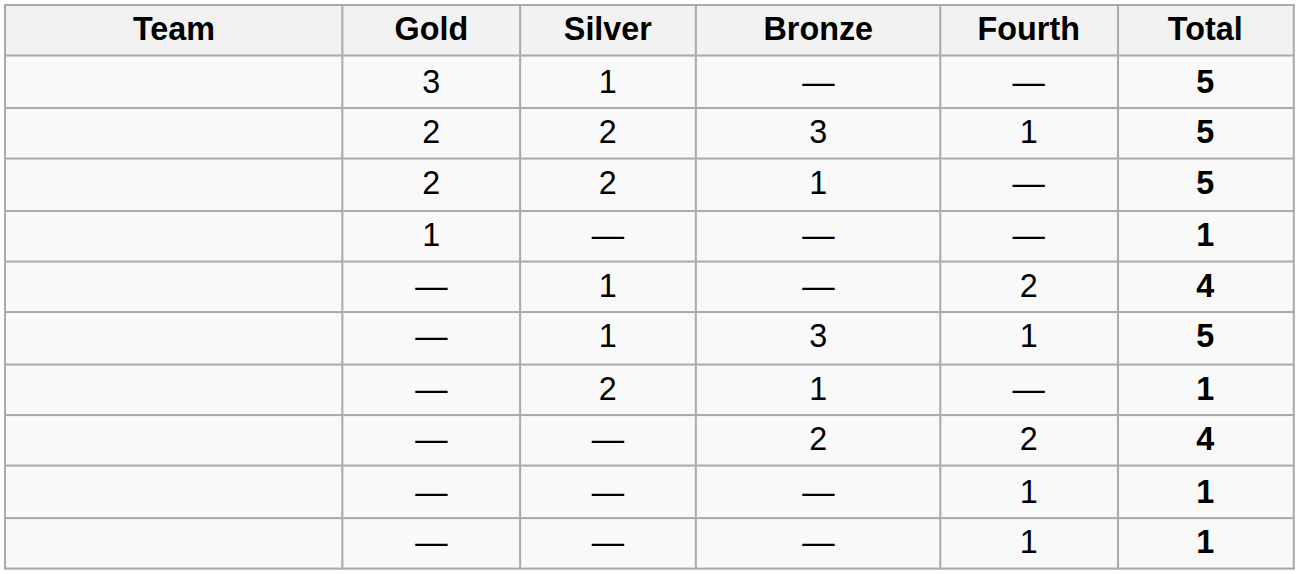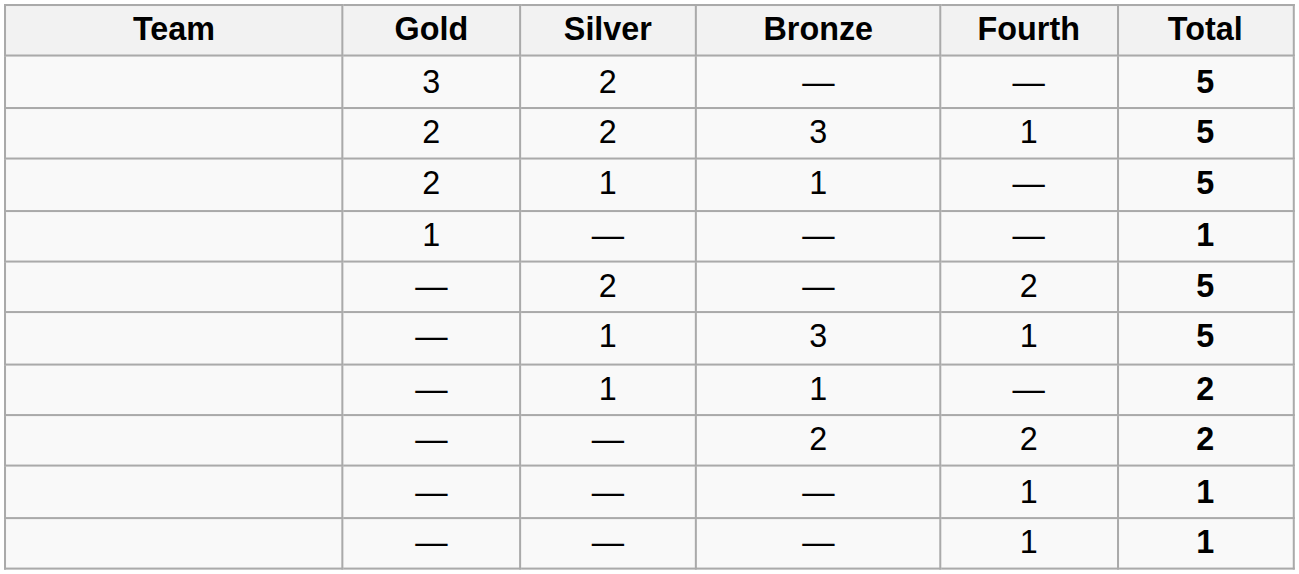(608, 81) 1 -> (608, 81) 2
(608, 183) 2 -> (608, 183) 1
(608, 286) 1 -> (608, 286) 2
(1205, 286) 4 -> (1205, 286) 5
(608, 388) 2 -> (608, 388) 1
(1205, 388) 1 -> (1205, 388) 2
(1205, 440) 4 -> (1205, 440) 2
